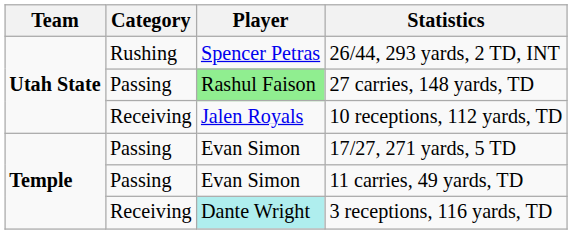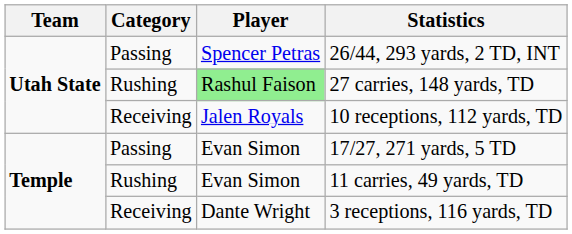(144, 52) Rushing -> (141, 52) Passing
(141, 84) Passing -> (144, 84) Rushing
(141, 180) Passing -> (144, 180) Rushing
(255, 212) paleturquoise background -> (255, 212) no background
